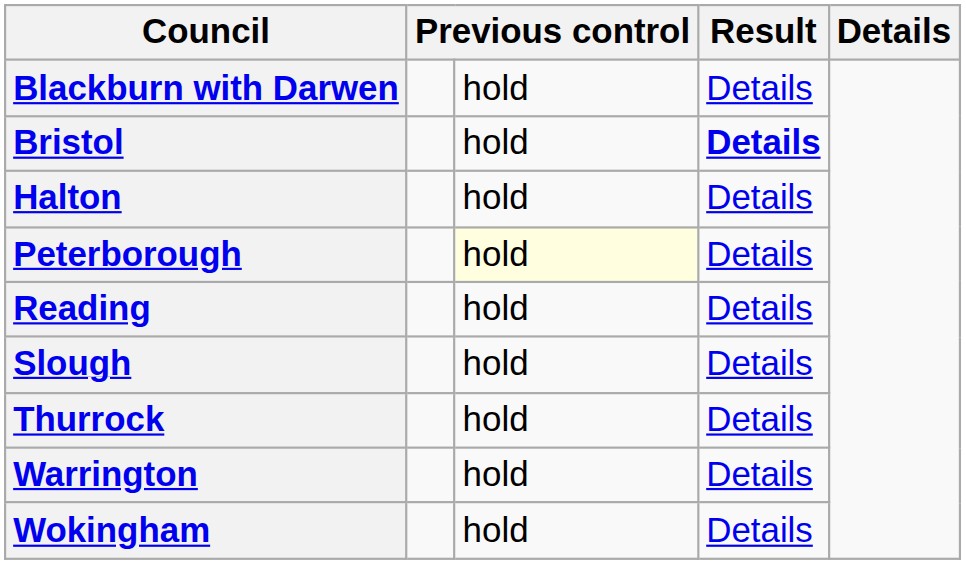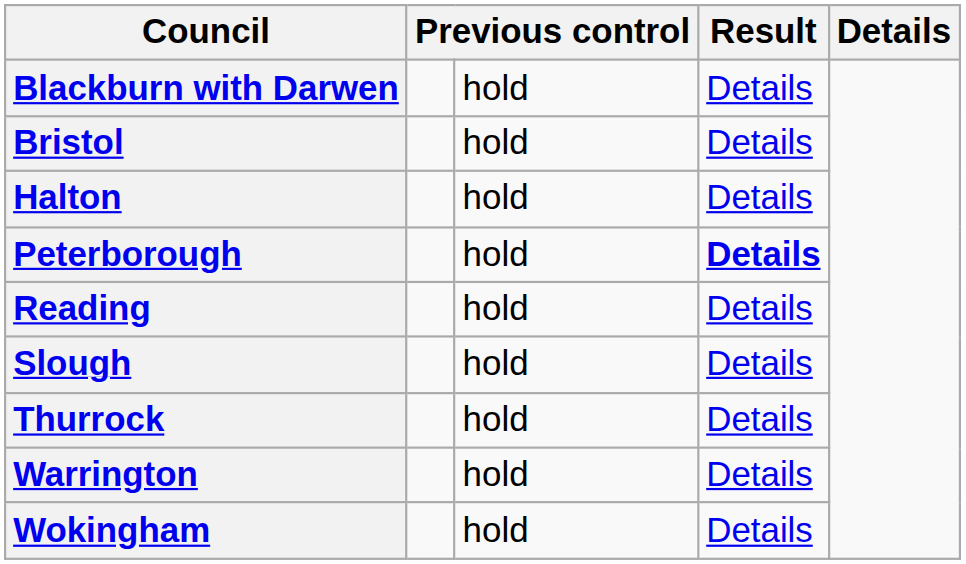(763, 142) bold -> (760, 142) normal
(496, 253) lightyellow background -> (496, 253) no background
(760, 253) normal -> (763, 253) bold
